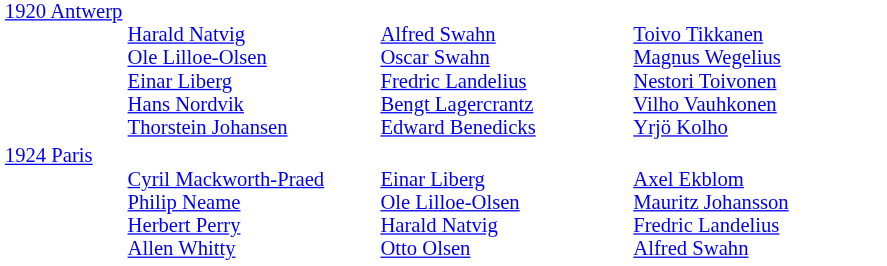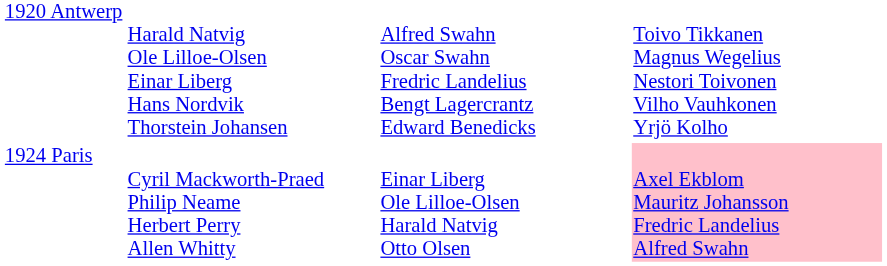(711, 213) no background -> (711, 213) pink background
